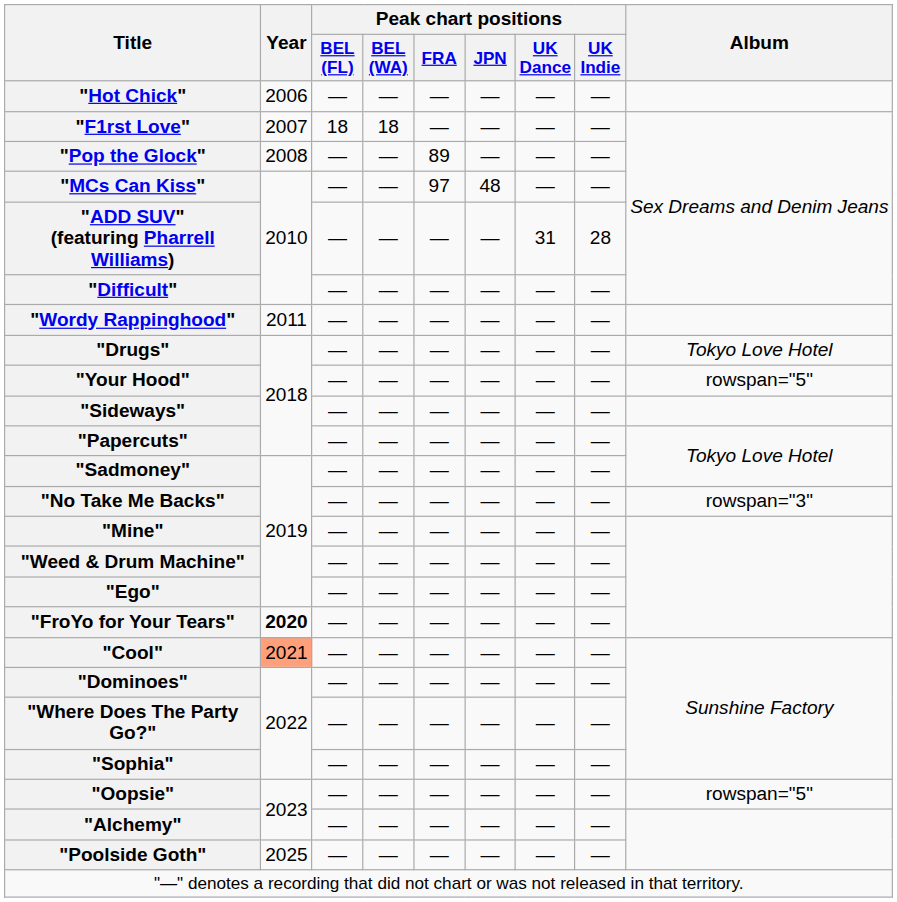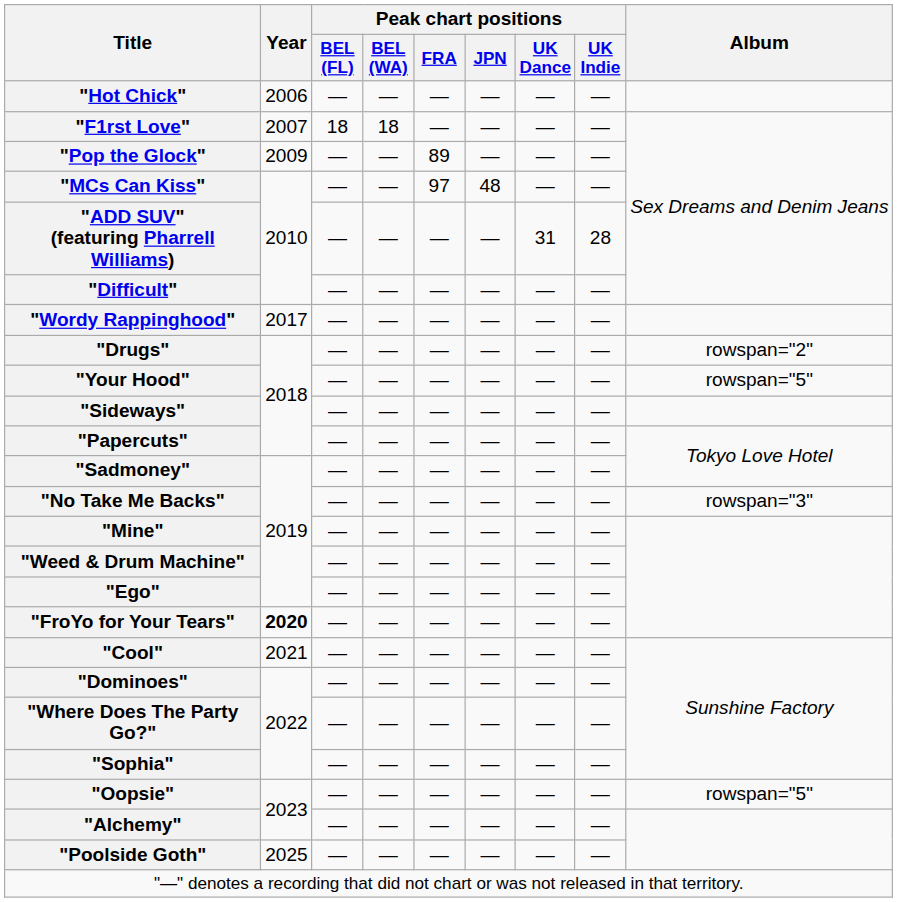(286, 156) 2008 -> (286, 156) 2009
(286, 319) 2011 -> (286, 319) 2017
(759, 350) Tokyo Love Hotel -> (759, 350) rowspan="2"
(286, 652) lightsalmon background -> (286, 652) no background
